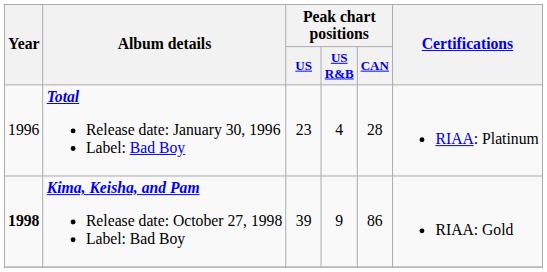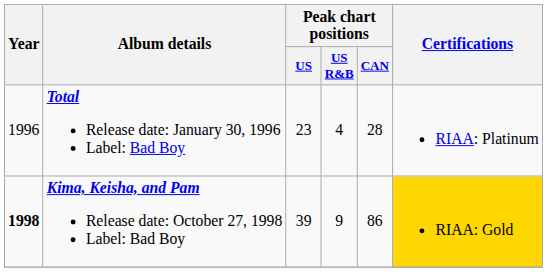(467, 231) no background -> (467, 231) gold background
